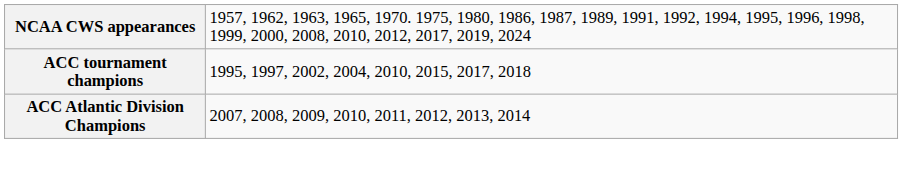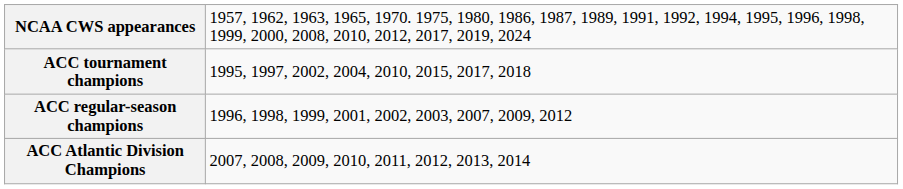+ row: (105, 116)
